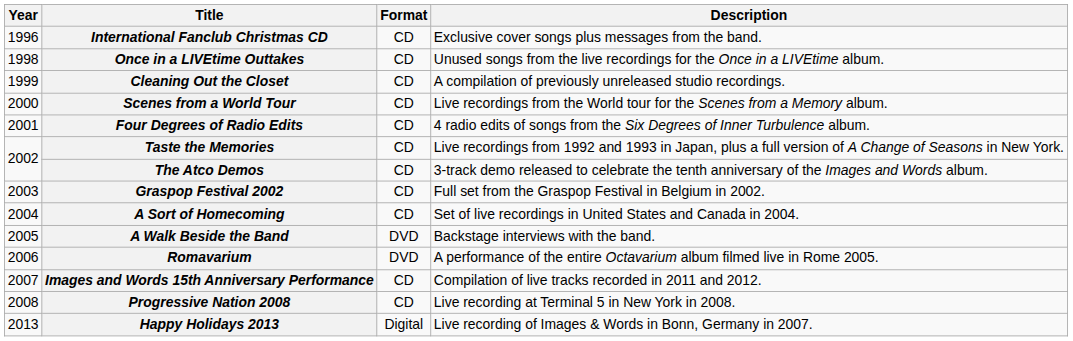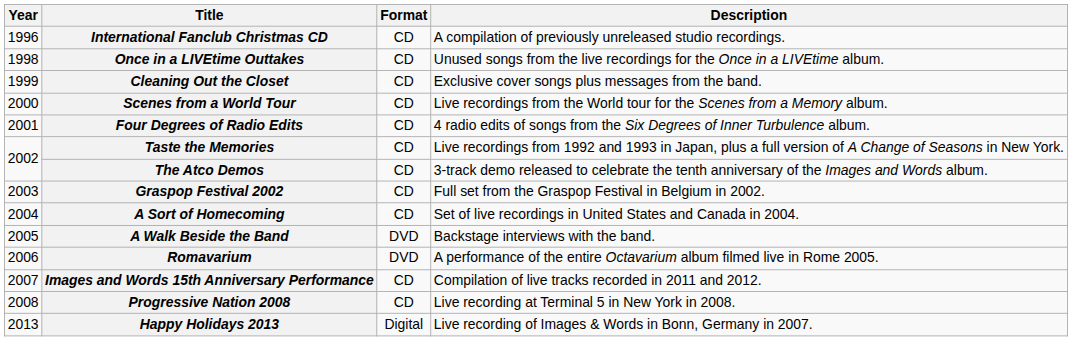(598, 37) Exclusive cover songs plus messages from the band. -> (609, 37) A compilation of previously unreleased studio recordings.
(609, 81) A compilation of previously unreleased studio recordings. -> (598, 81) Exclusive cover songs plus messages from the band.
